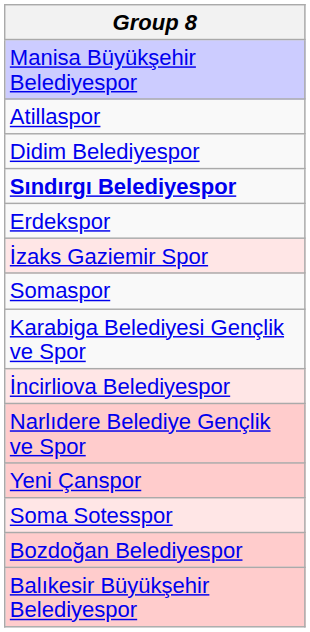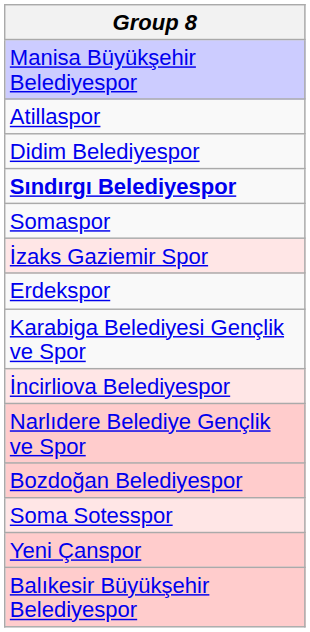(60, 221) Erdekspor -> (60, 221) Somaspor
(60, 291) Somaspor -> (60, 291) Erdekspor
(76, 480) Yeni Çanspor -> (126, 480) Bozdoğan Belediyespor
(126, 550) Bozdoğan Belediyespor -> (76, 550) Yeni Çanspor
